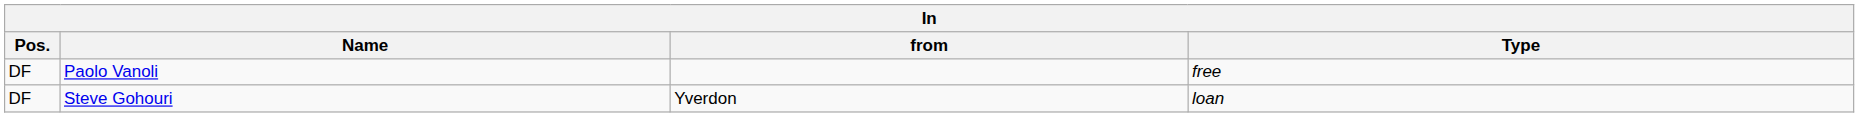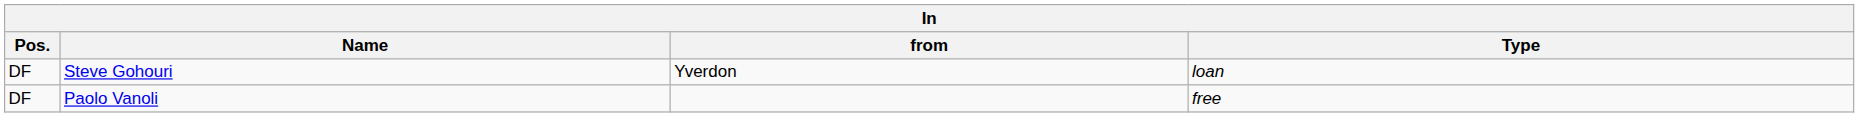rows swapped: (118, 99) <-> (111, 72)
